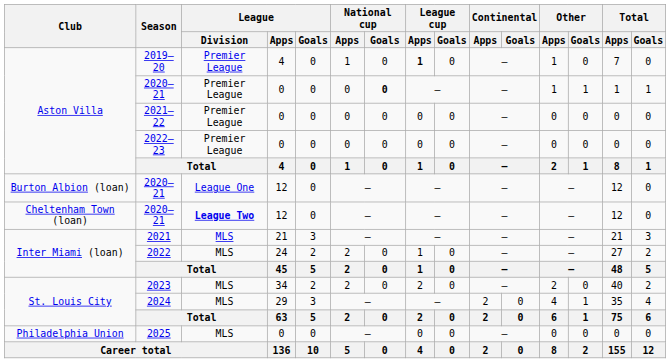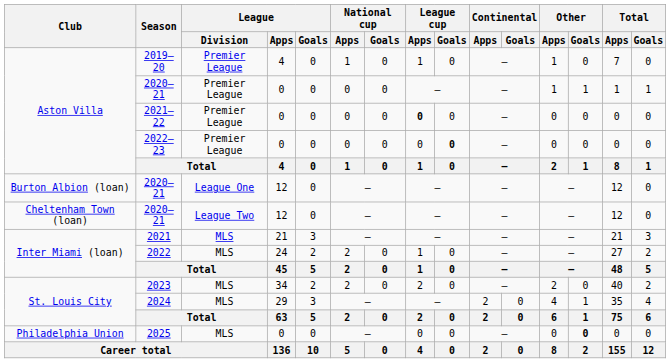(420, 62) bold -> (420, 62) normal
(385, 89) bold -> (385, 89) normal
(420, 117) normal -> (420, 117) bold
(452, 144) normal -> (452, 144) bold
(225, 215) bold -> (225, 215) normal
(585, 334) normal -> (585, 334) bold
